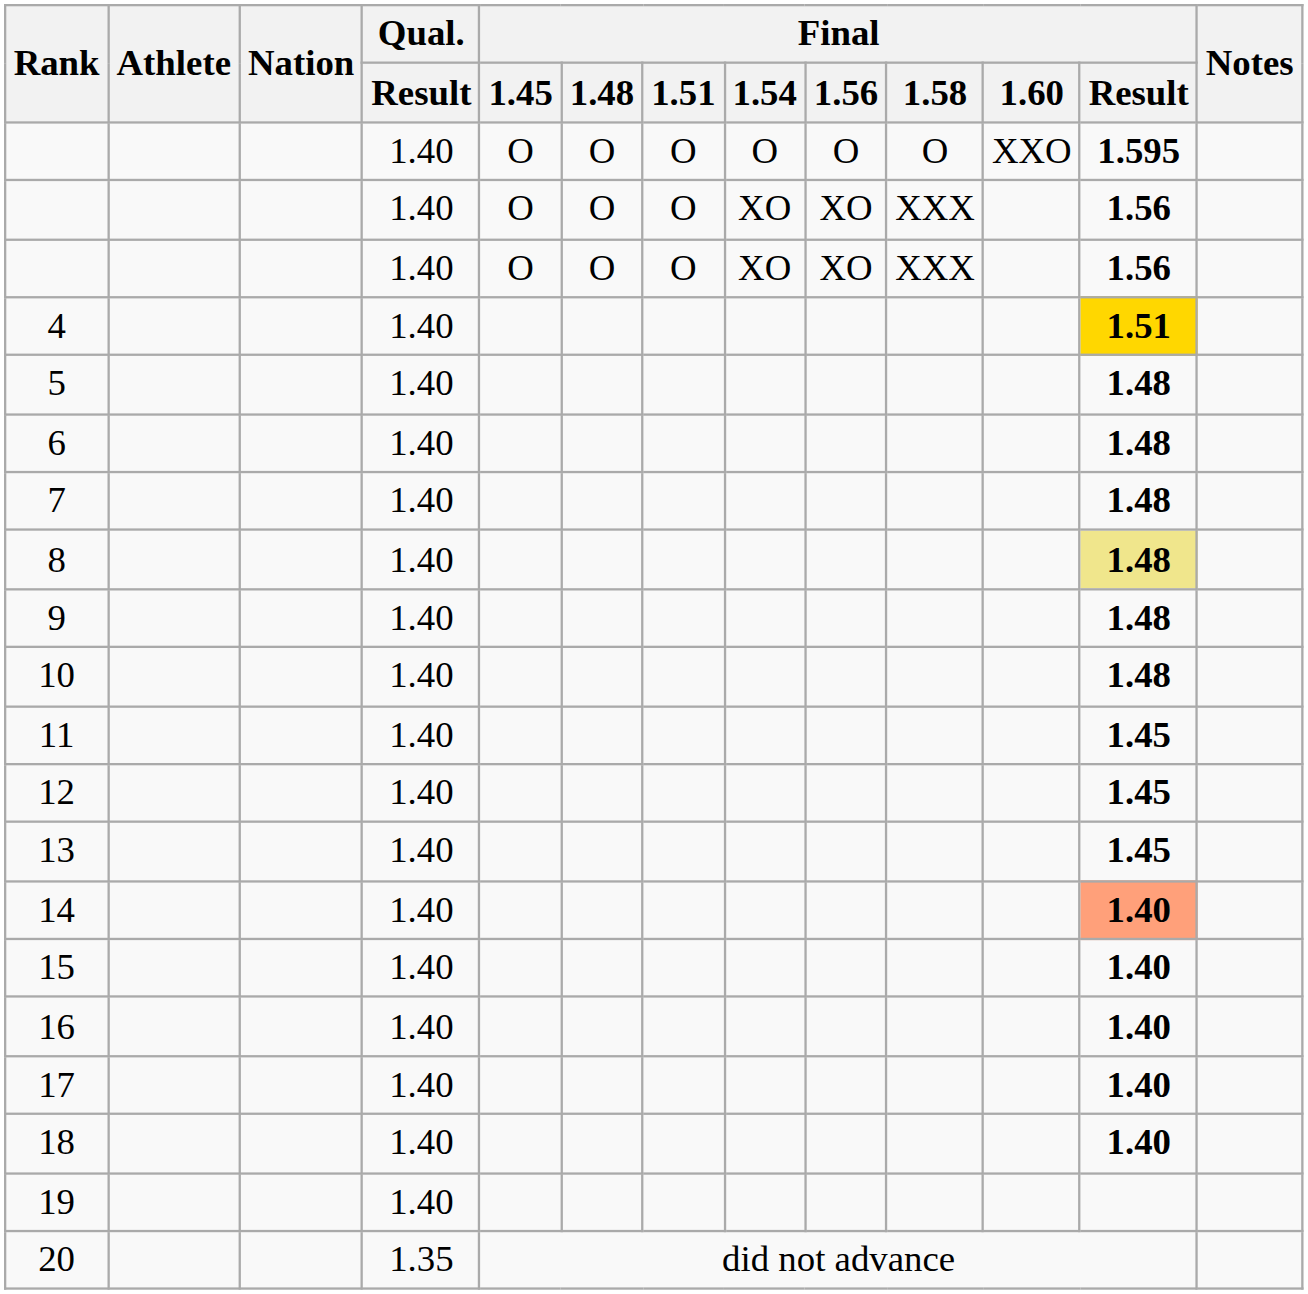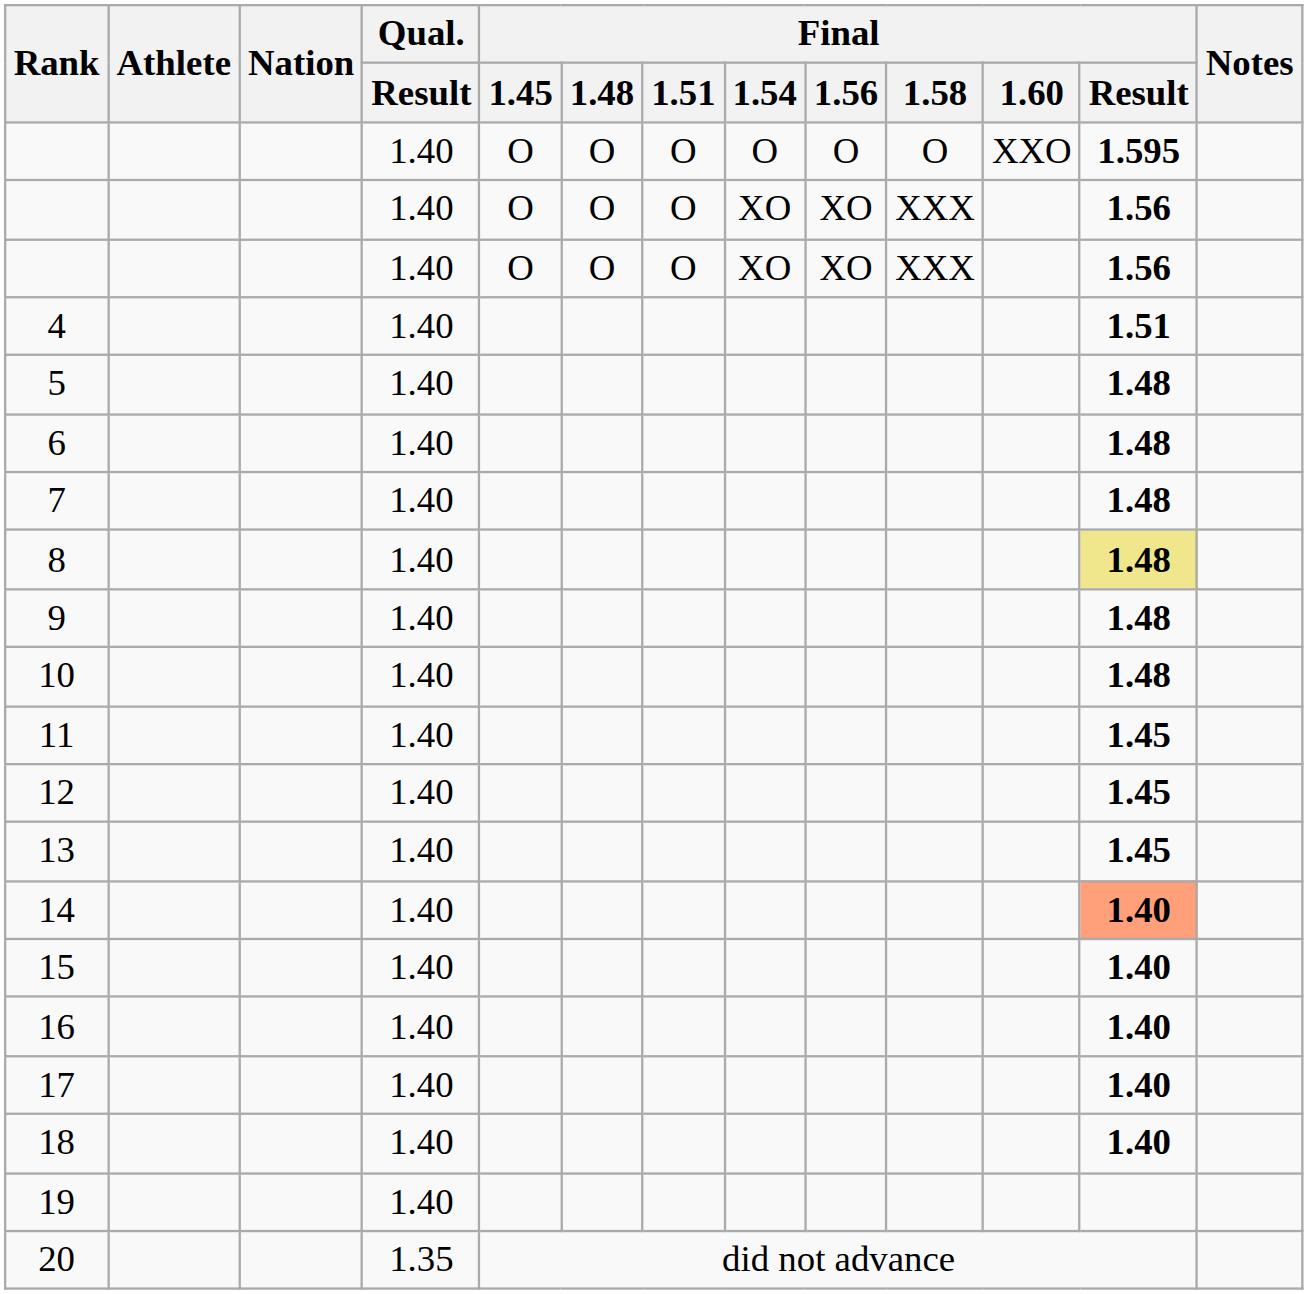(1139, 325) gold background -> (1139, 325) no background
